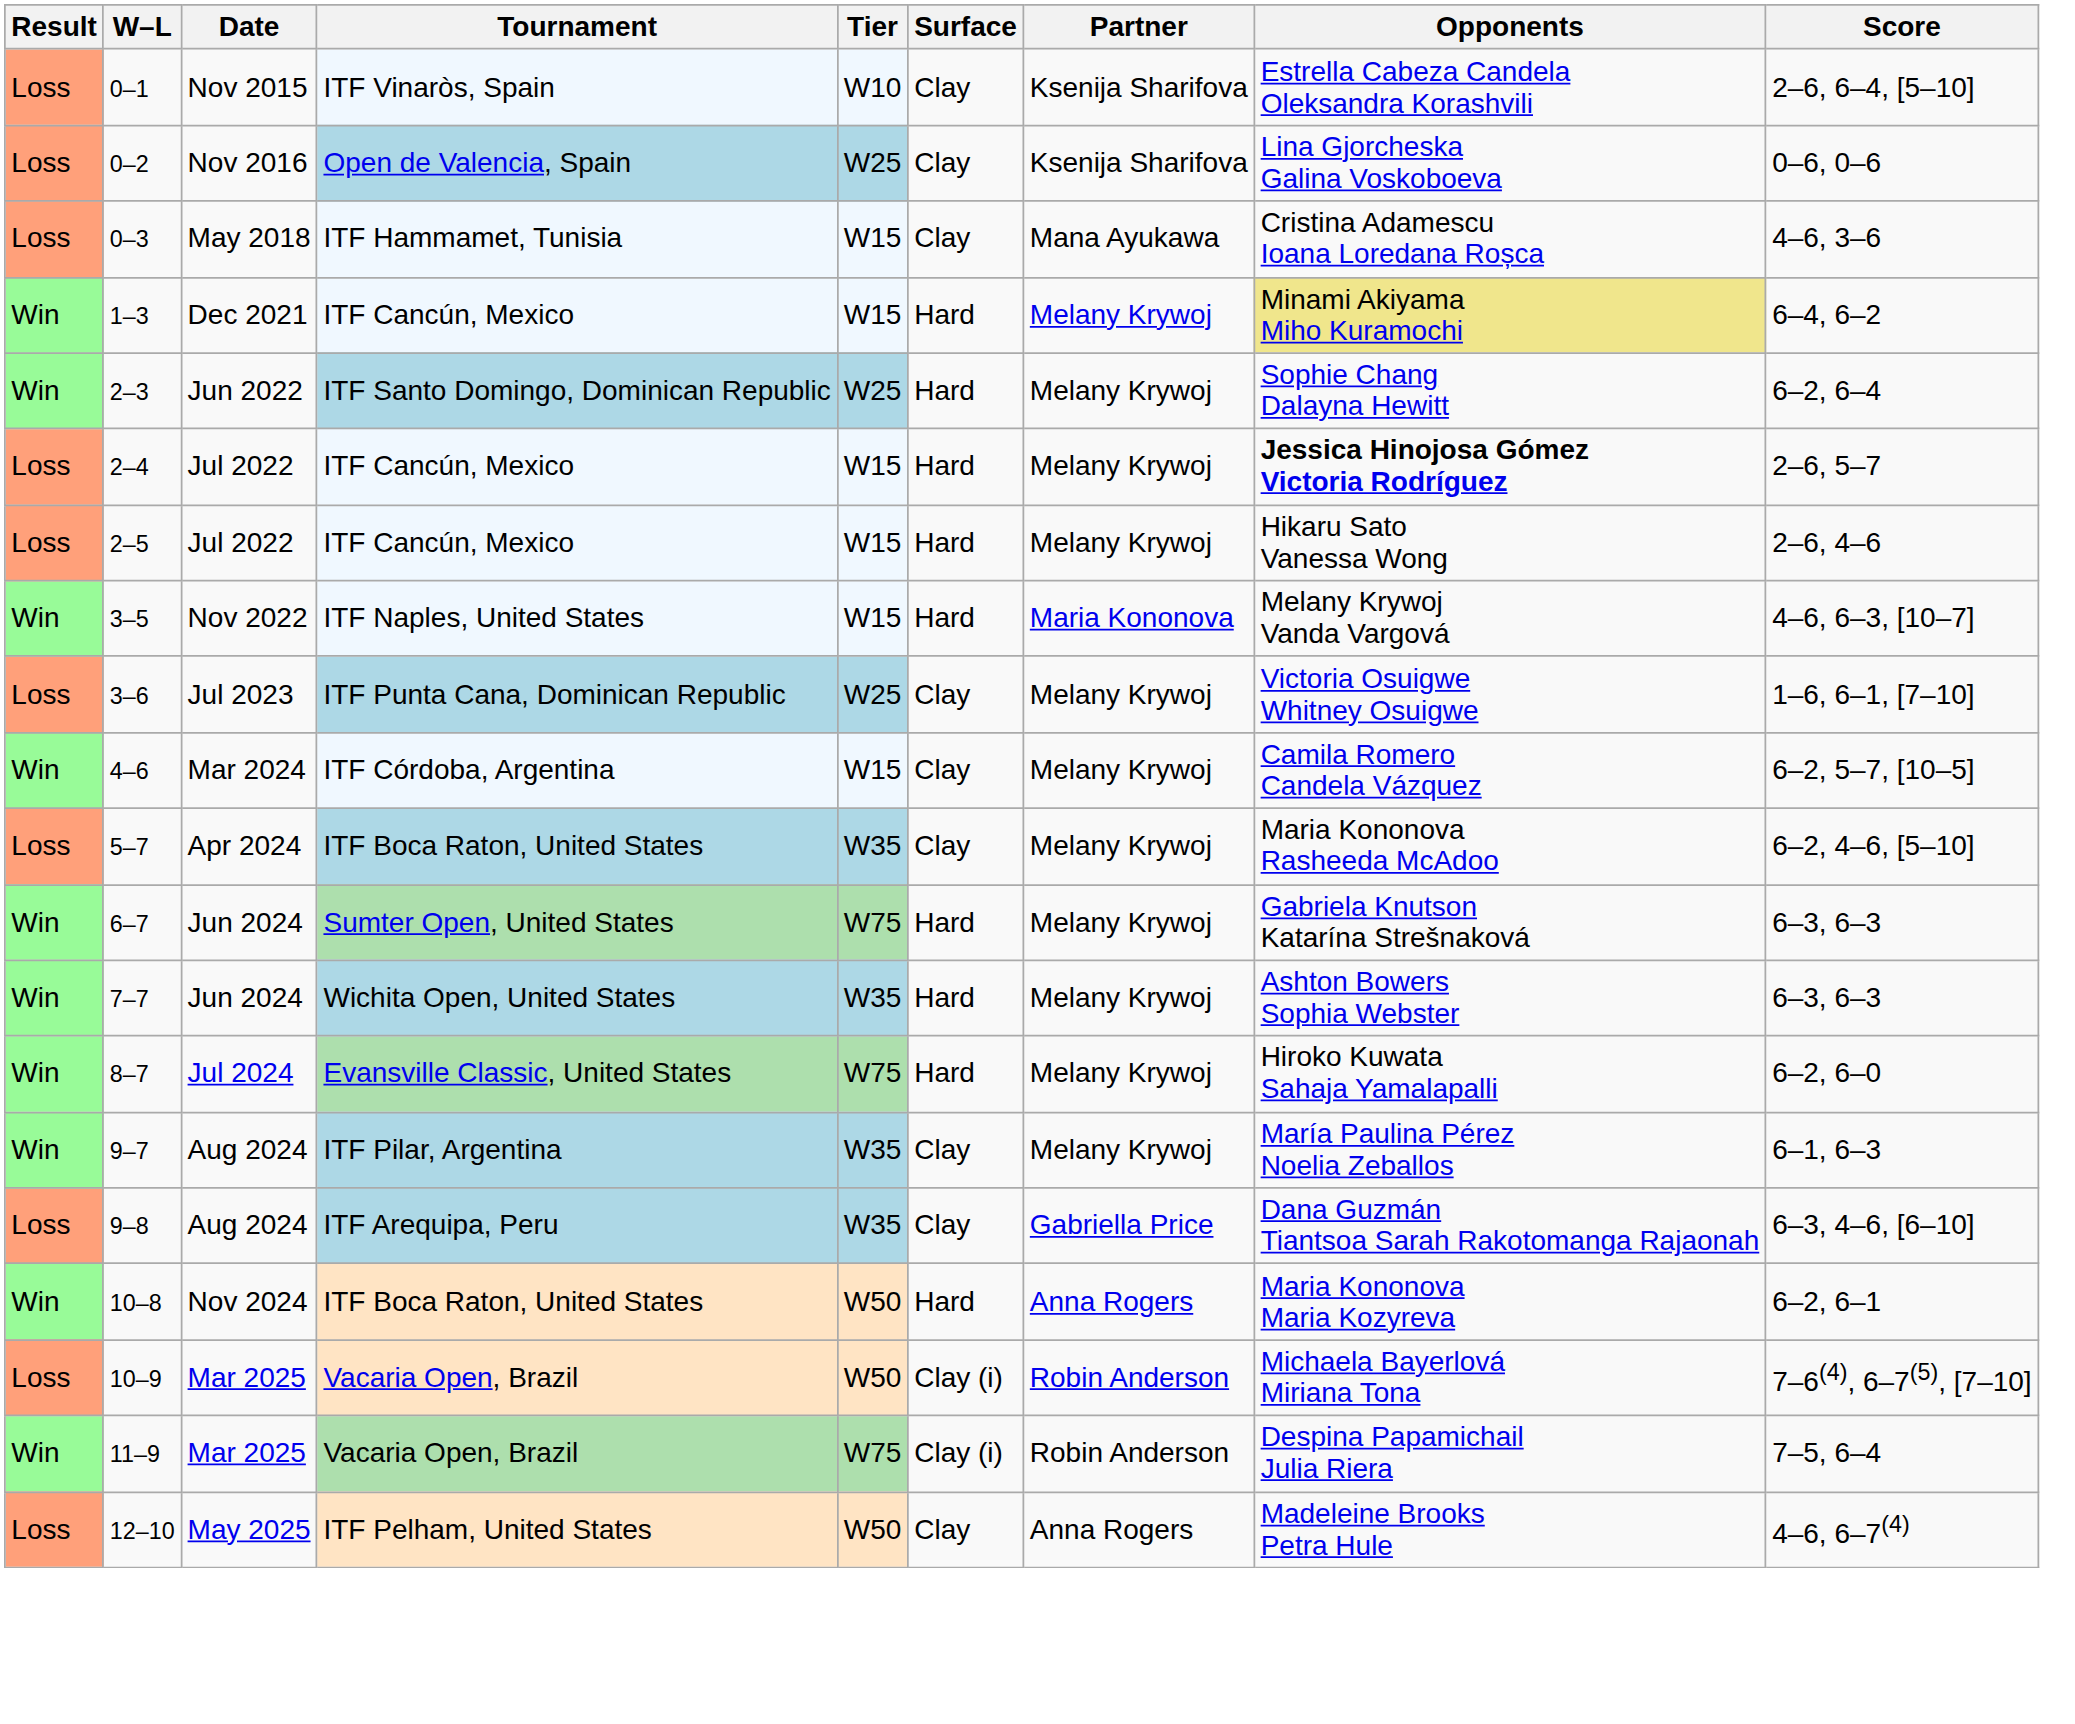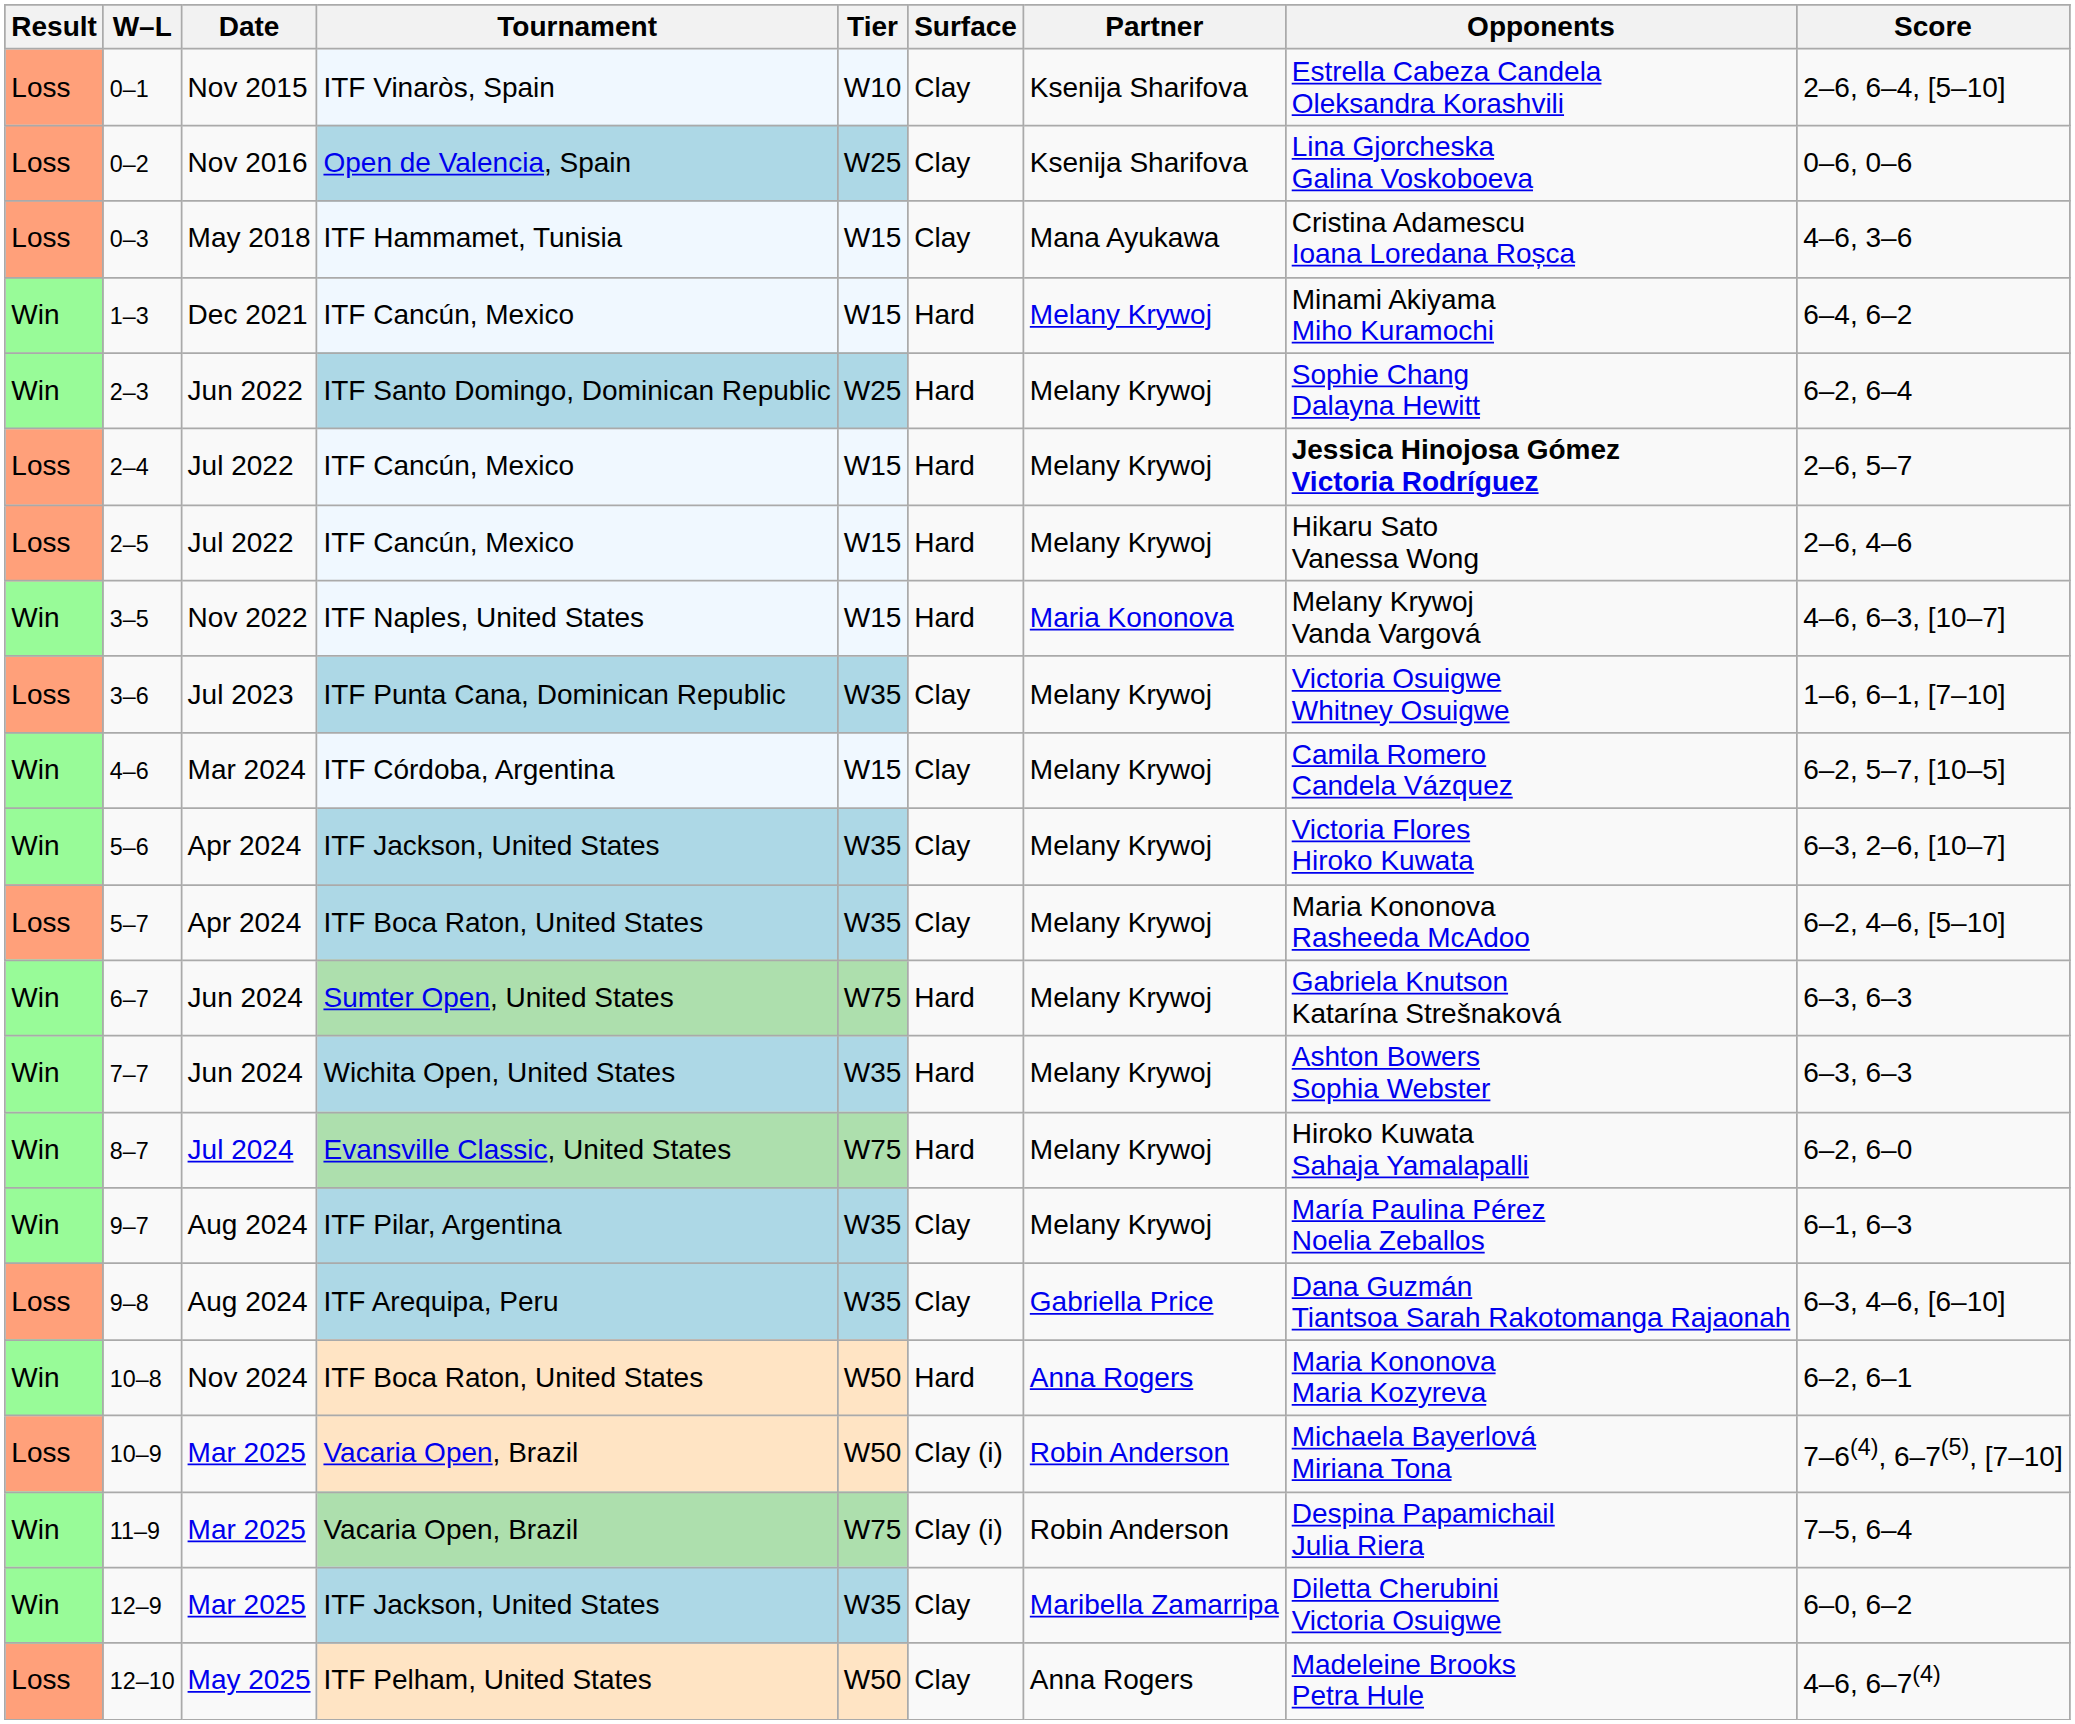(1363, 314) khaki background -> (1394, 314) no background
(872, 694) W25 -> (872, 694) W35
+ row: (129, 847)
+ row: (136, 1606)
